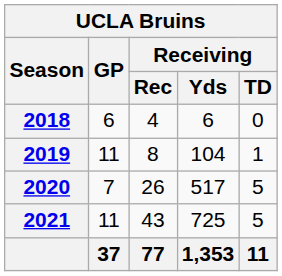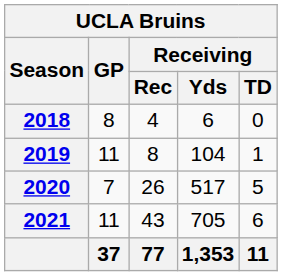(109, 120) 6 -> (109, 120) 8
(208, 220) 725 -> (208, 220) 705
(258, 220) 5 -> (258, 220) 6
